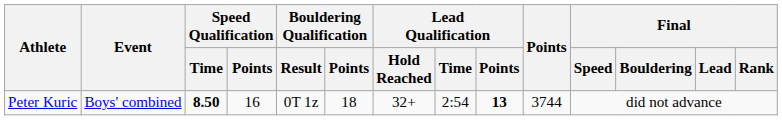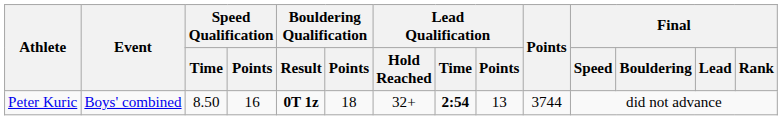(206, 102) bold -> (206, 102) normal
(301, 102) normal -> (301, 102) bold
(455, 102) normal -> (455, 102) bold
(499, 102) bold -> (499, 102) normal
